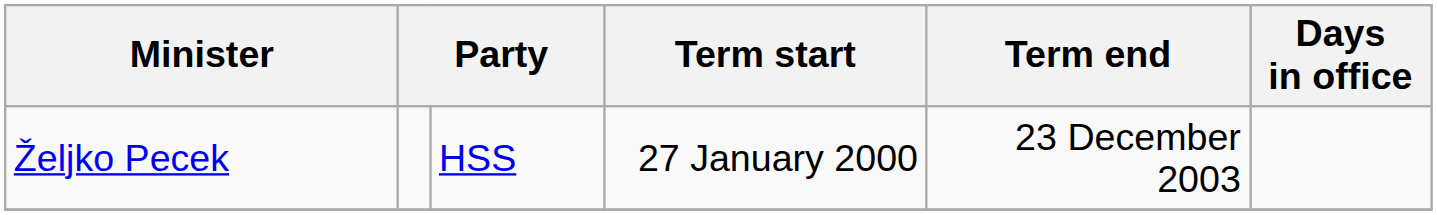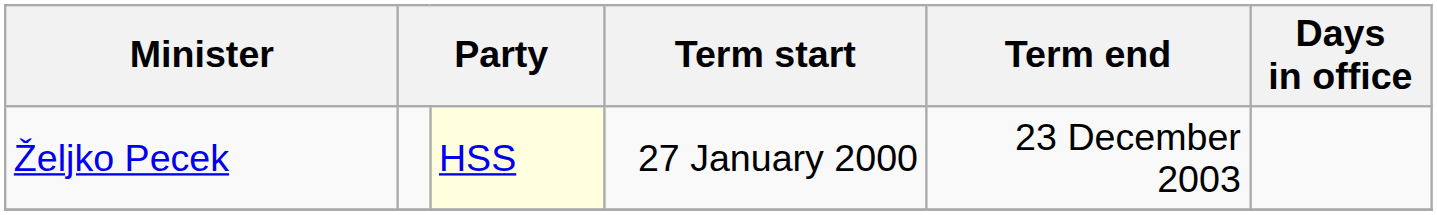(478, 157) no background -> (478, 157) lightyellow background
